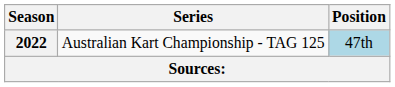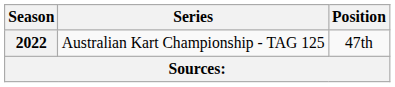(359, 42) lightblue background -> (359, 42) no background
